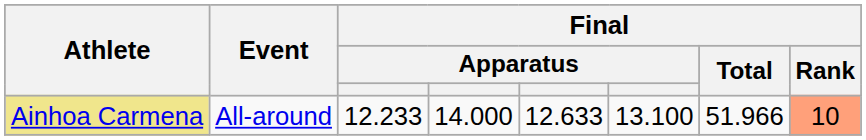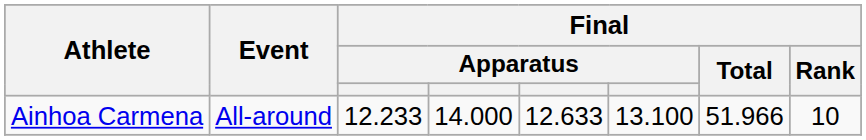(107, 116) khaki background -> (107, 116) no background
(825, 116) lightsalmon background -> (825, 116) no background
